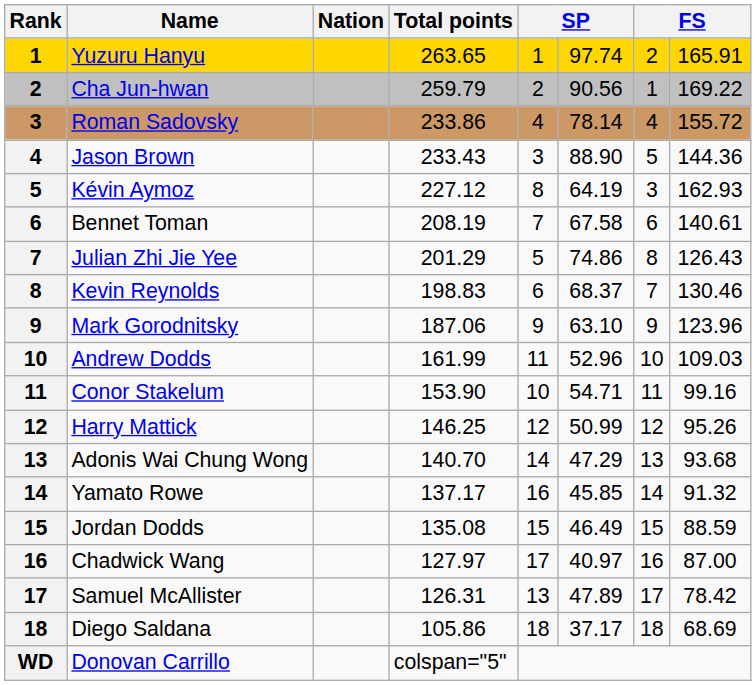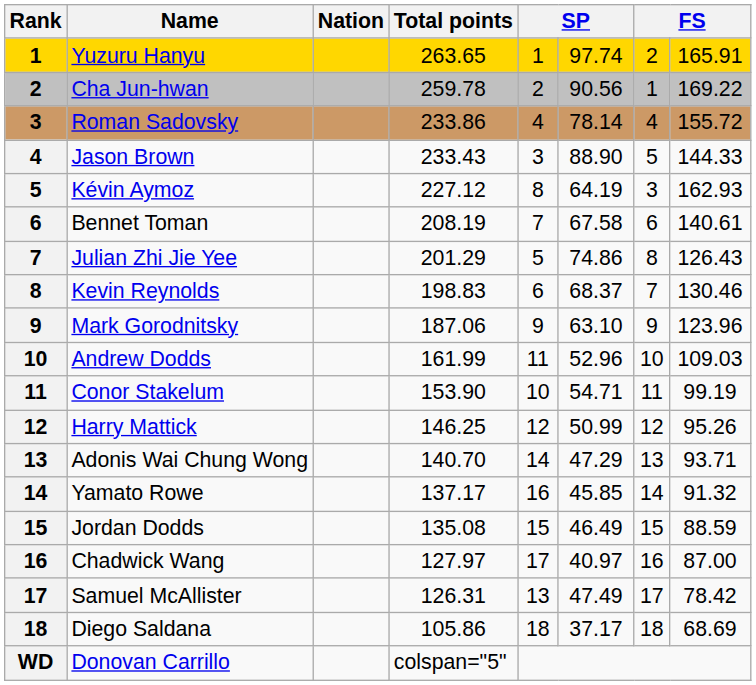(453, 88) 259.79 -> (453, 88) 259.78
(710, 156) 144.36 -> (710, 156) 144.33
(710, 392) 99.16 -> (710, 392) 99.19
(710, 460) 93.68 -> (710, 460) 93.71
(596, 595) 47.89 -> (596, 595) 47.49
